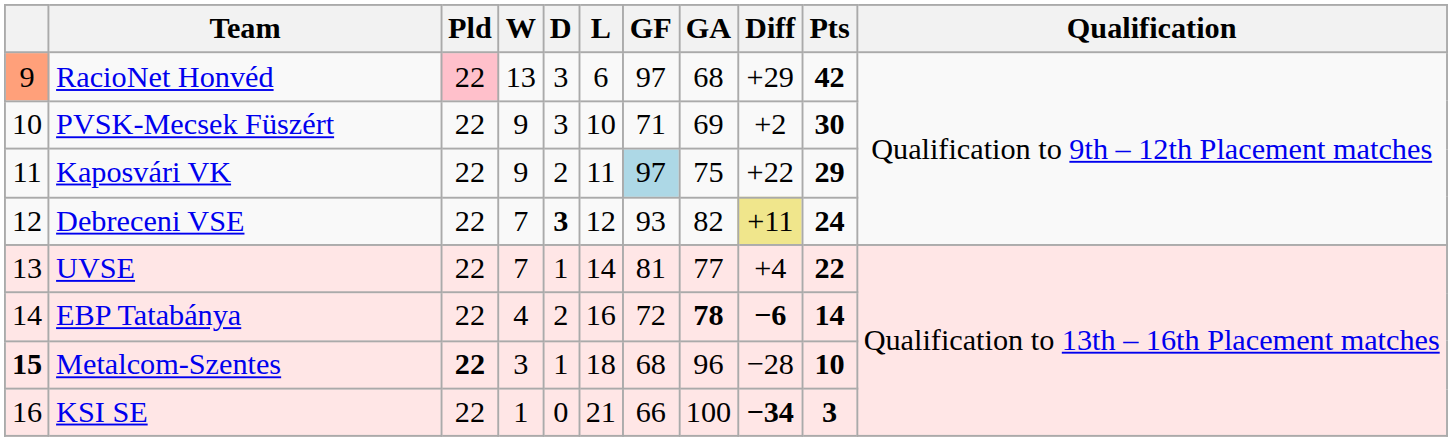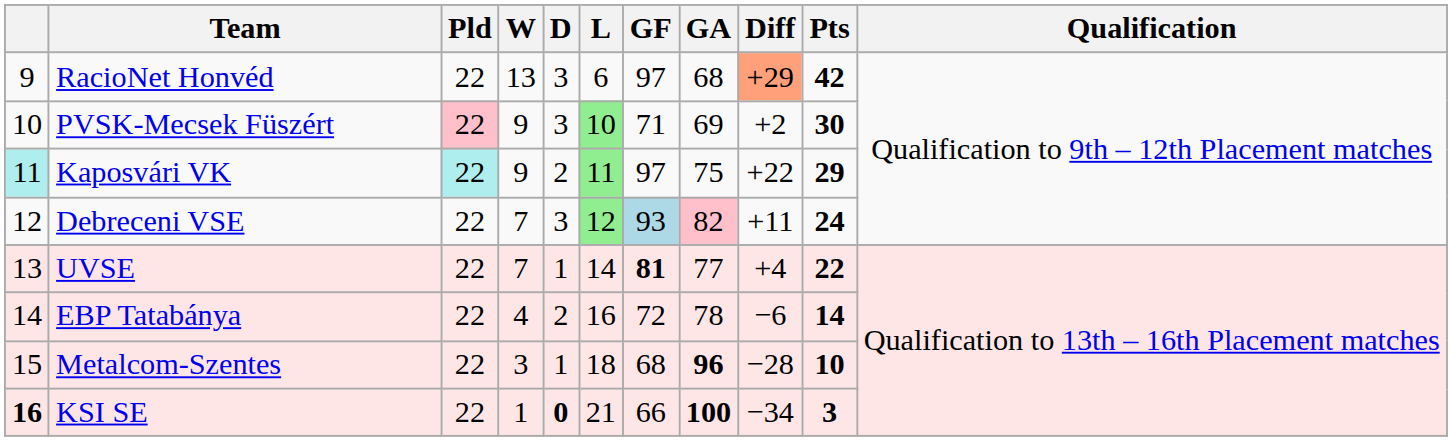(27, 76) lightsalmon background -> (27, 76) no background
(470, 76) pink background -> (470, 76) no background
(770, 76) no background -> (770, 76) lightsalmon background
(470, 124) no background -> (470, 124) pink background
(601, 124) no background -> (601, 124) lightgreen background
(27, 172) no background -> (27, 172) paleturquoise background
(470, 172) no background -> (470, 172) paleturquoise background
(601, 172) no background -> (601, 172) lightgreen background
(651, 172) lightblue background -> (651, 172) no background
(561, 220) bold -> (561, 220) normal
(601, 220) no background -> (601, 220) lightgreen background
(651, 220) no background -> (651, 220) lightblue background
(708, 220) no background -> (708, 220) pink background
(770, 220) khaki background -> (770, 220) no background
(651, 268) normal -> (651, 268) bold
(708, 316) bold -> (708, 316) normal
(770, 316) bold -> (770, 316) normal
(27, 364) bold -> (27, 364) normal
(470, 364) bold -> (470, 364) normal
(708, 364) normal -> (708, 364) bold
(27, 412) normal -> (27, 412) bold
(561, 412) normal -> (561, 412) bold
(708, 412) normal -> (708, 412) bold
(770, 412) bold -> (770, 412) normal
